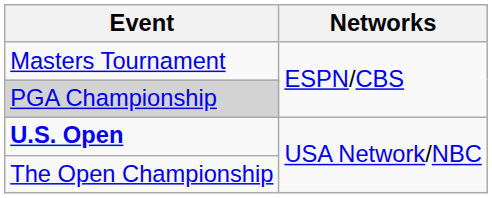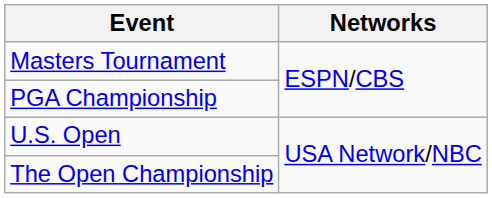(114, 98) lightgrey background -> (114, 98) no background
(67, 135) bold -> (65, 135) normal
